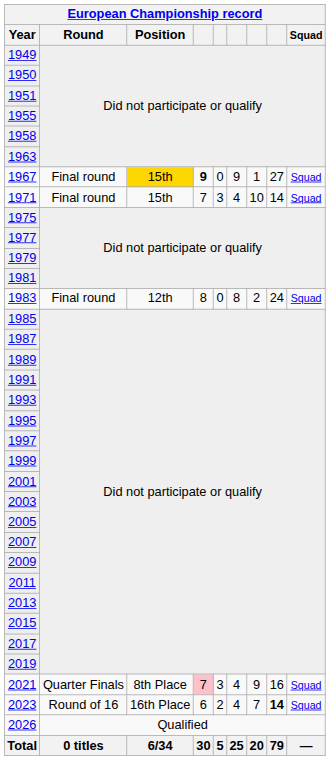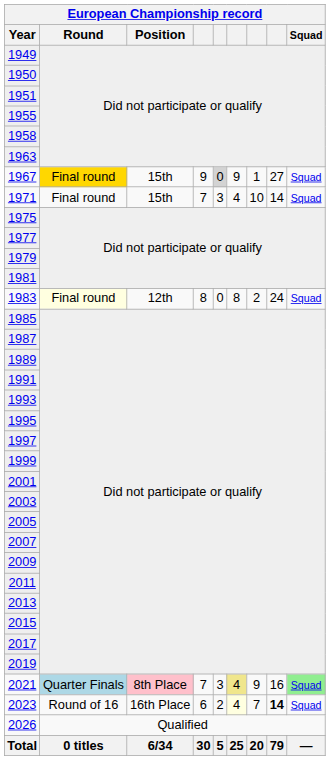(83, 177) no background -> (83, 177) gold background
(160, 177) gold background -> (160, 177) no background
(203, 177) bold -> (203, 177) normal
(220, 177) no background -> (220, 177) lightgrey background
(83, 298) no background -> (83, 298) lightyellow background
(83, 684) no background -> (83, 684) lightblue background
(160, 684) no background -> (160, 684) pink background
(203, 684) pink background -> (203, 684) no background
(237, 684) no background -> (237, 684) khaki background
(306, 685) no background -> (306, 685) lightgreen background
(237, 704) no background -> (237, 704) lightyellow background
